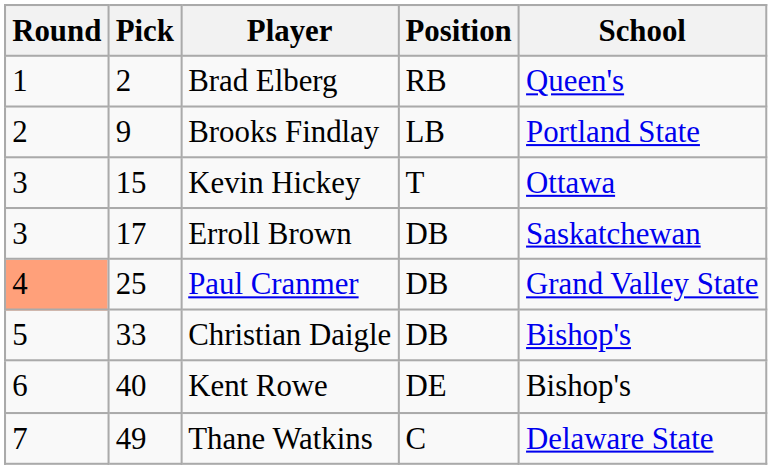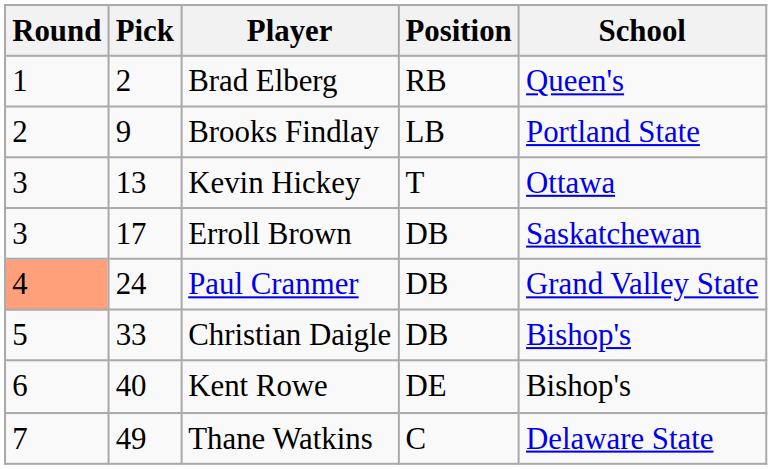(131, 182) 15 -> (131, 182) 13
(131, 284) 25 -> (131, 284) 24
